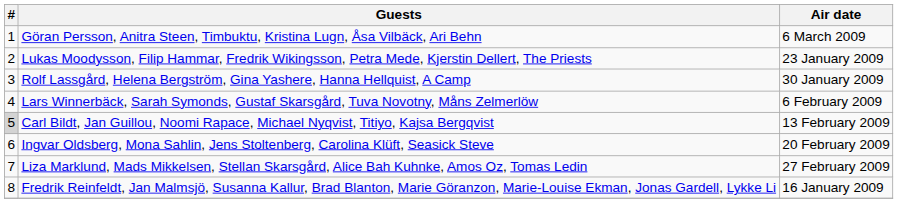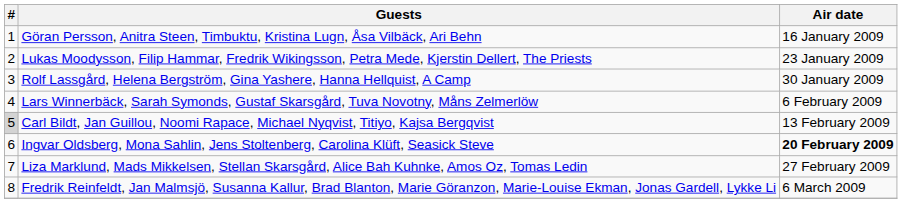(824, 36) 6 March 2009 -> (833, 36) 16 January 2009
(836, 144) normal -> (838, 144) bold
(833, 187) 16 January 2009 -> (824, 187) 6 March 2009
